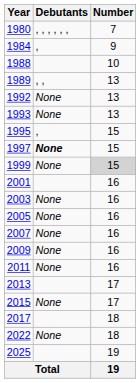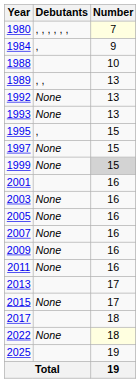(113, 30) no background -> (113, 30) lightyellow background
(49, 149) bold -> (48, 149) normal
(113, 336) no background -> (113, 336) lightyellow background
